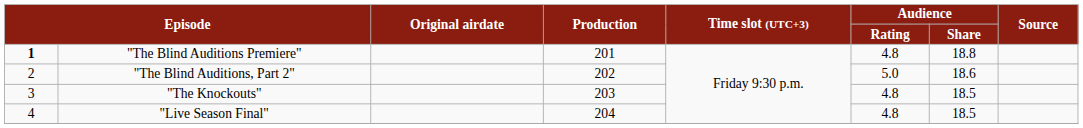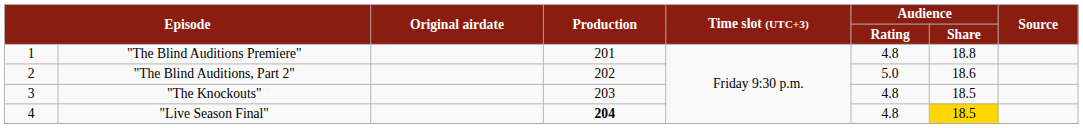(31, 54) bold -> (31, 54) normal
(605, 113) normal -> (605, 113) bold
(964, 113) no background -> (964, 113) gold background
